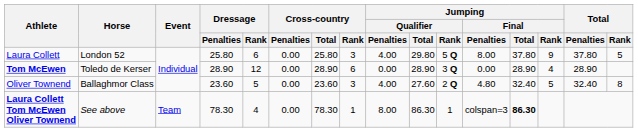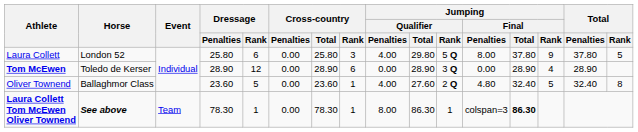(353, 84) 3 -> (353, 84) 1
(103, 110) normal -> (104, 110) bold
(256, 110) 4 -> (256, 110) 1
